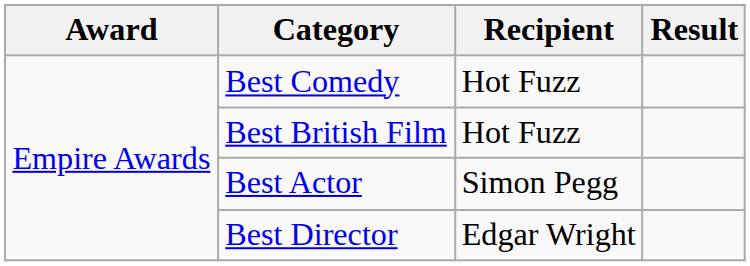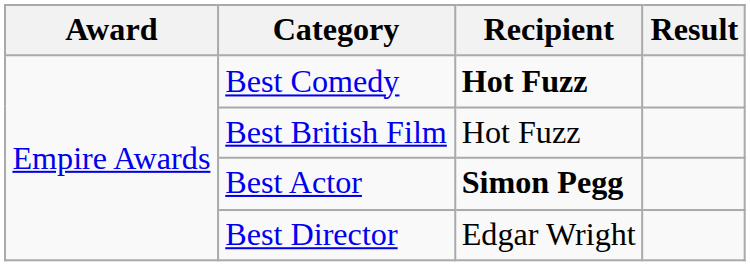(521, 81) normal -> (525, 81) bold
(540, 183) normal -> (543, 183) bold
